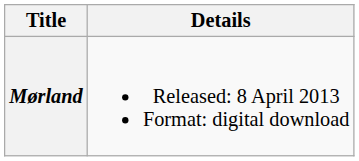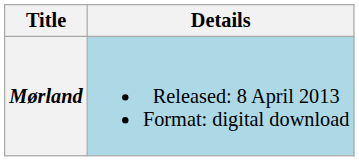(221, 108) no background -> (221, 108) lightblue background
